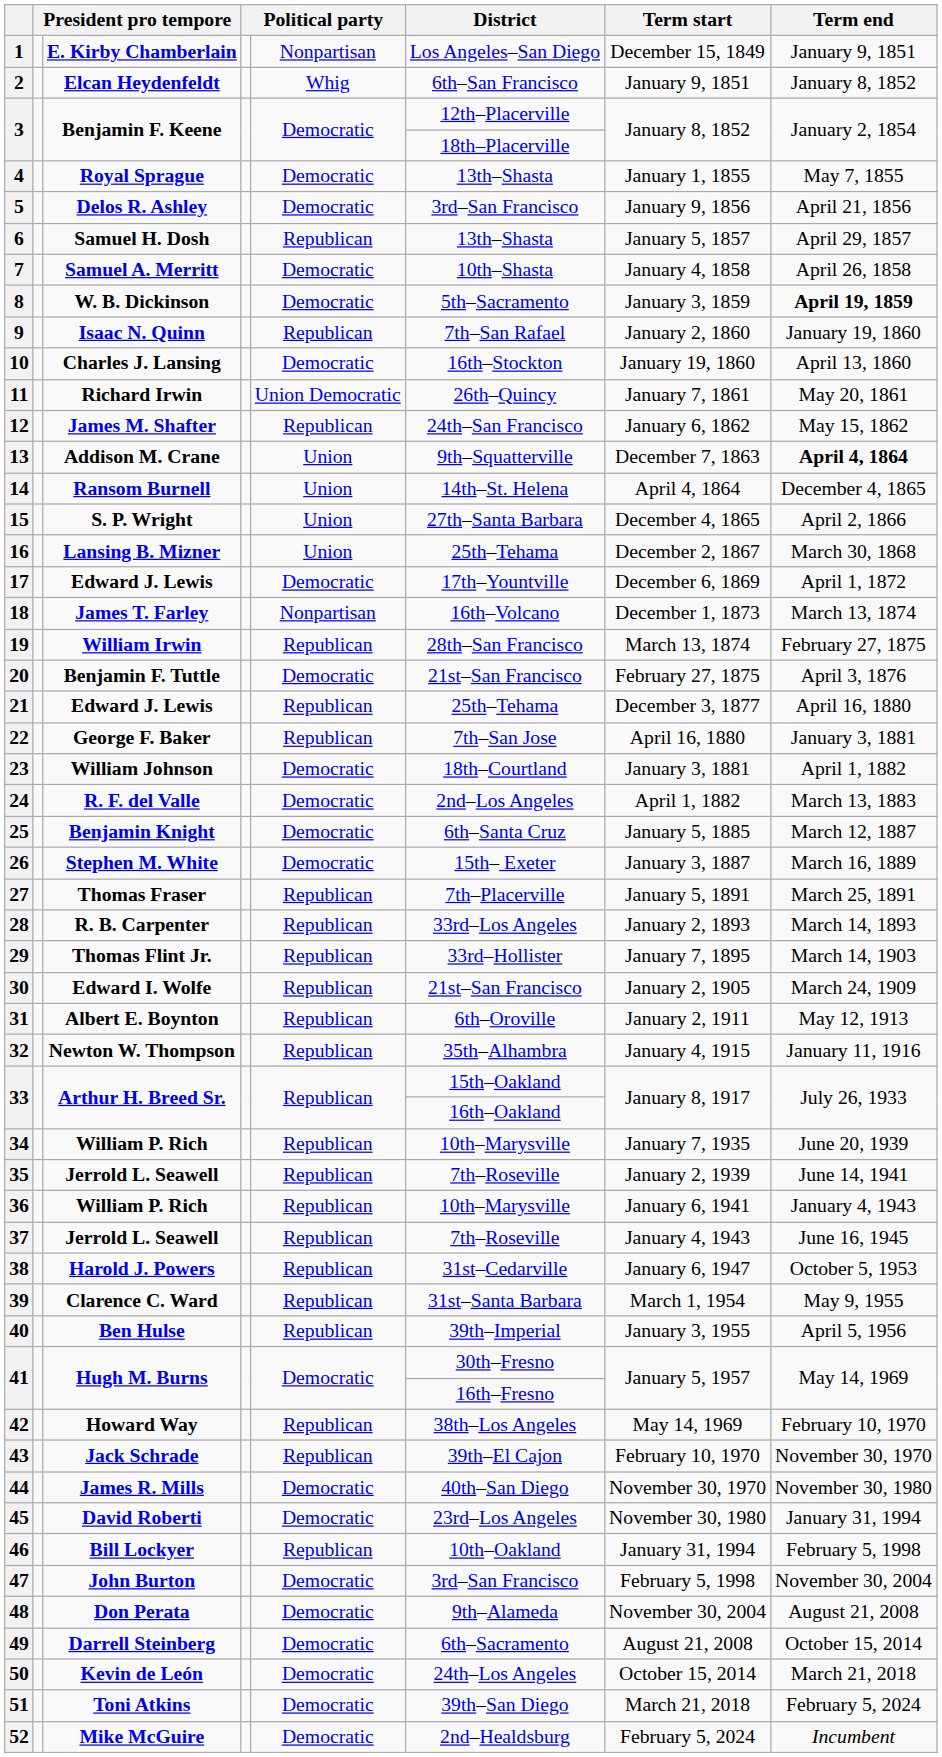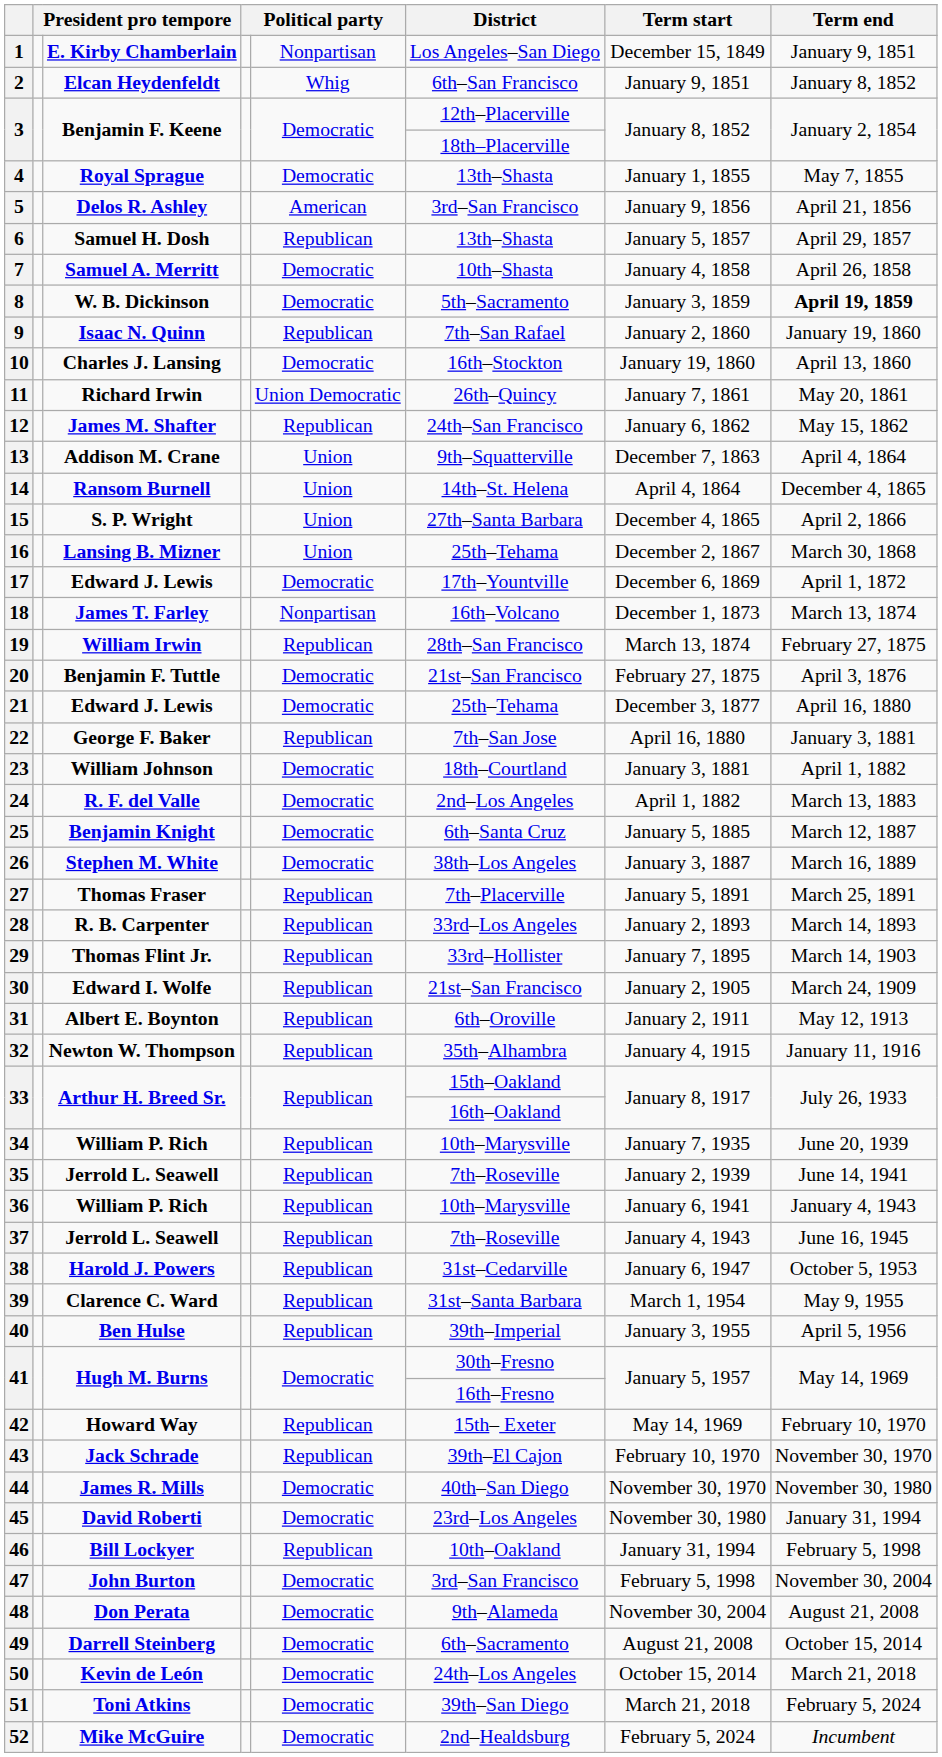(328, 207) Democratic -> (328, 207) American
(853, 457) bold -> (853, 457) normal
(328, 706) Republican -> (328, 706) Democratic
(505, 862) 15th– Exeter -> (505, 862) 38th–Los Angeles
(505, 1424) 38th–Los Angeles -> (505, 1424) 15th– Exeter
